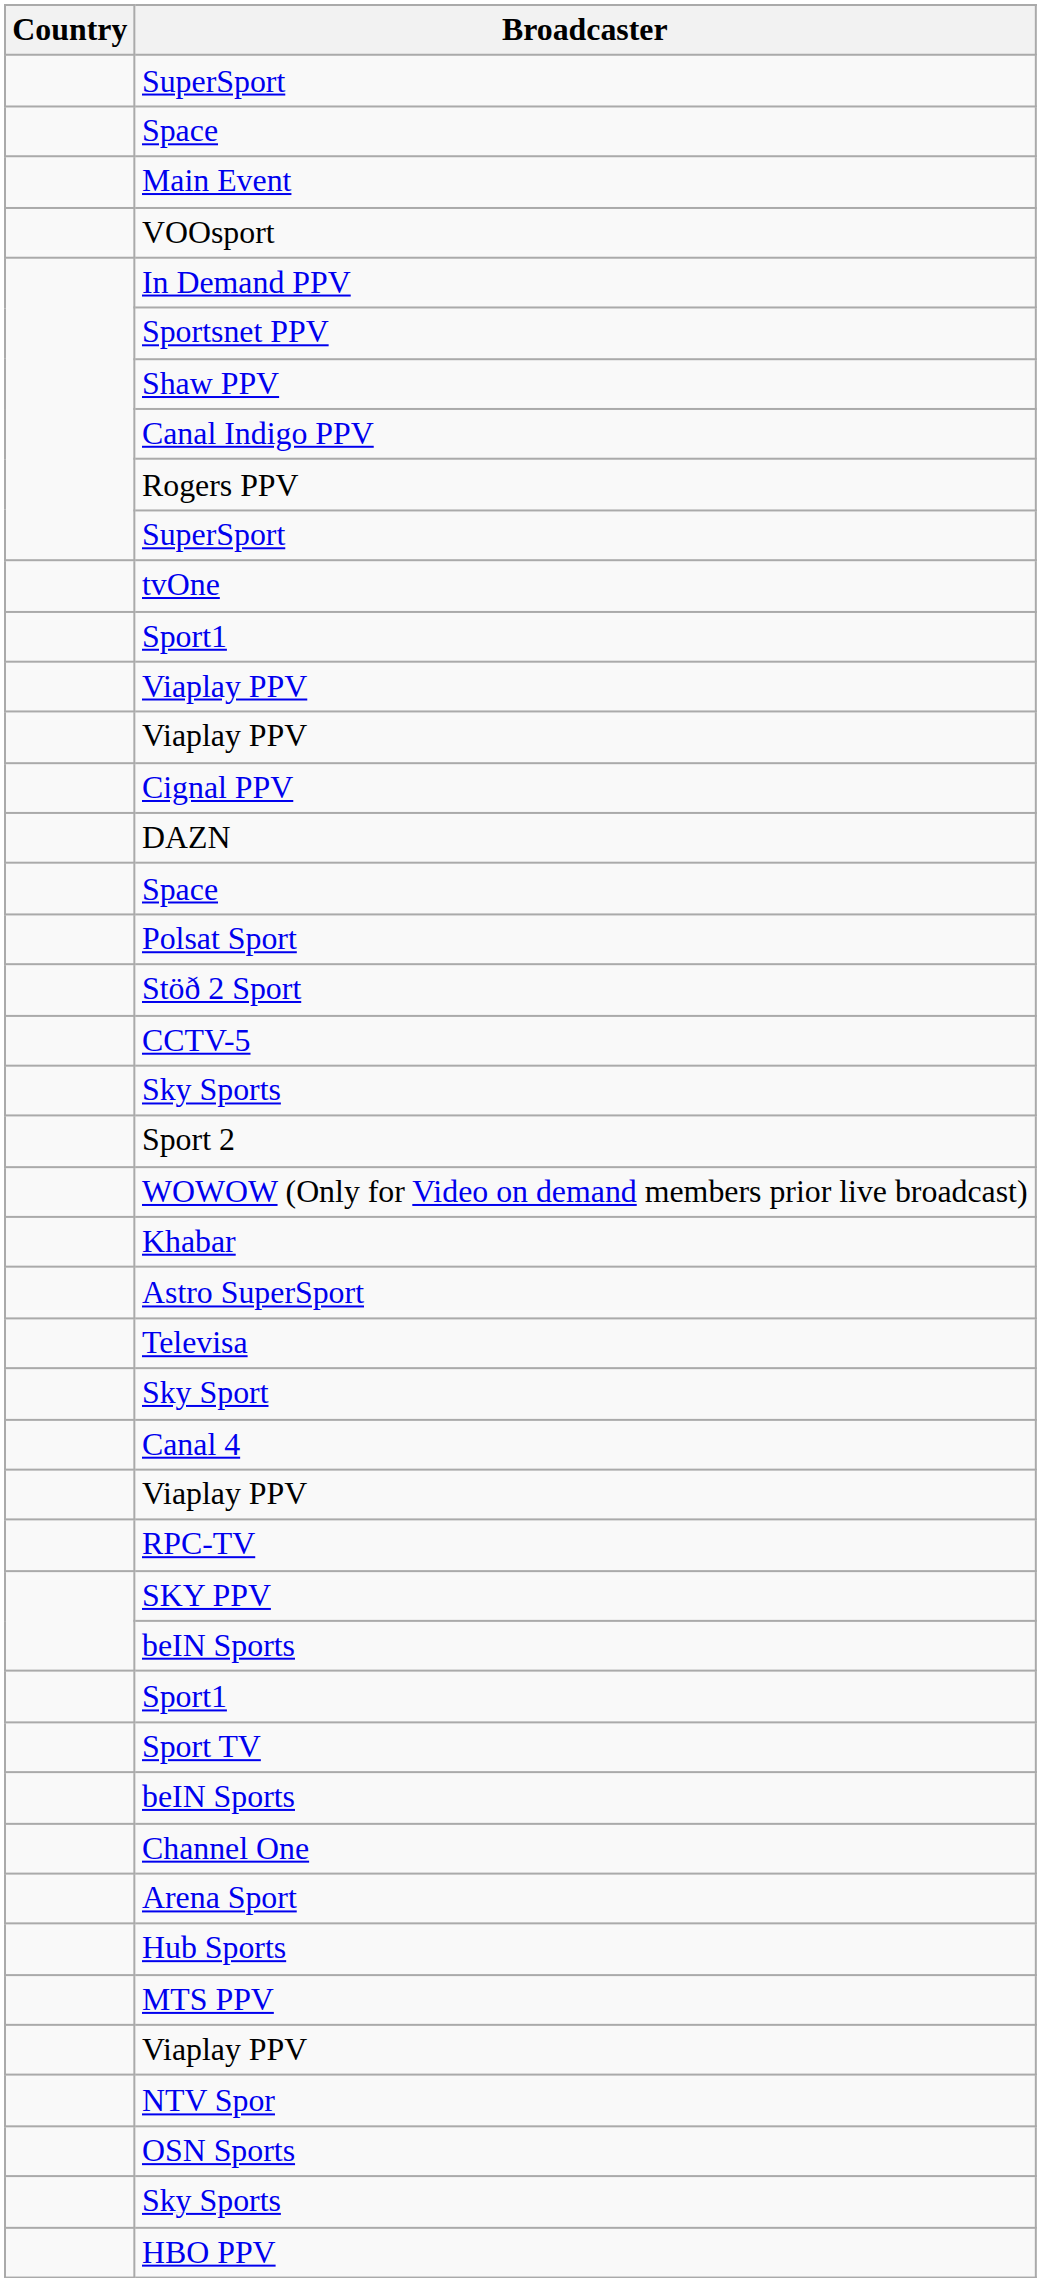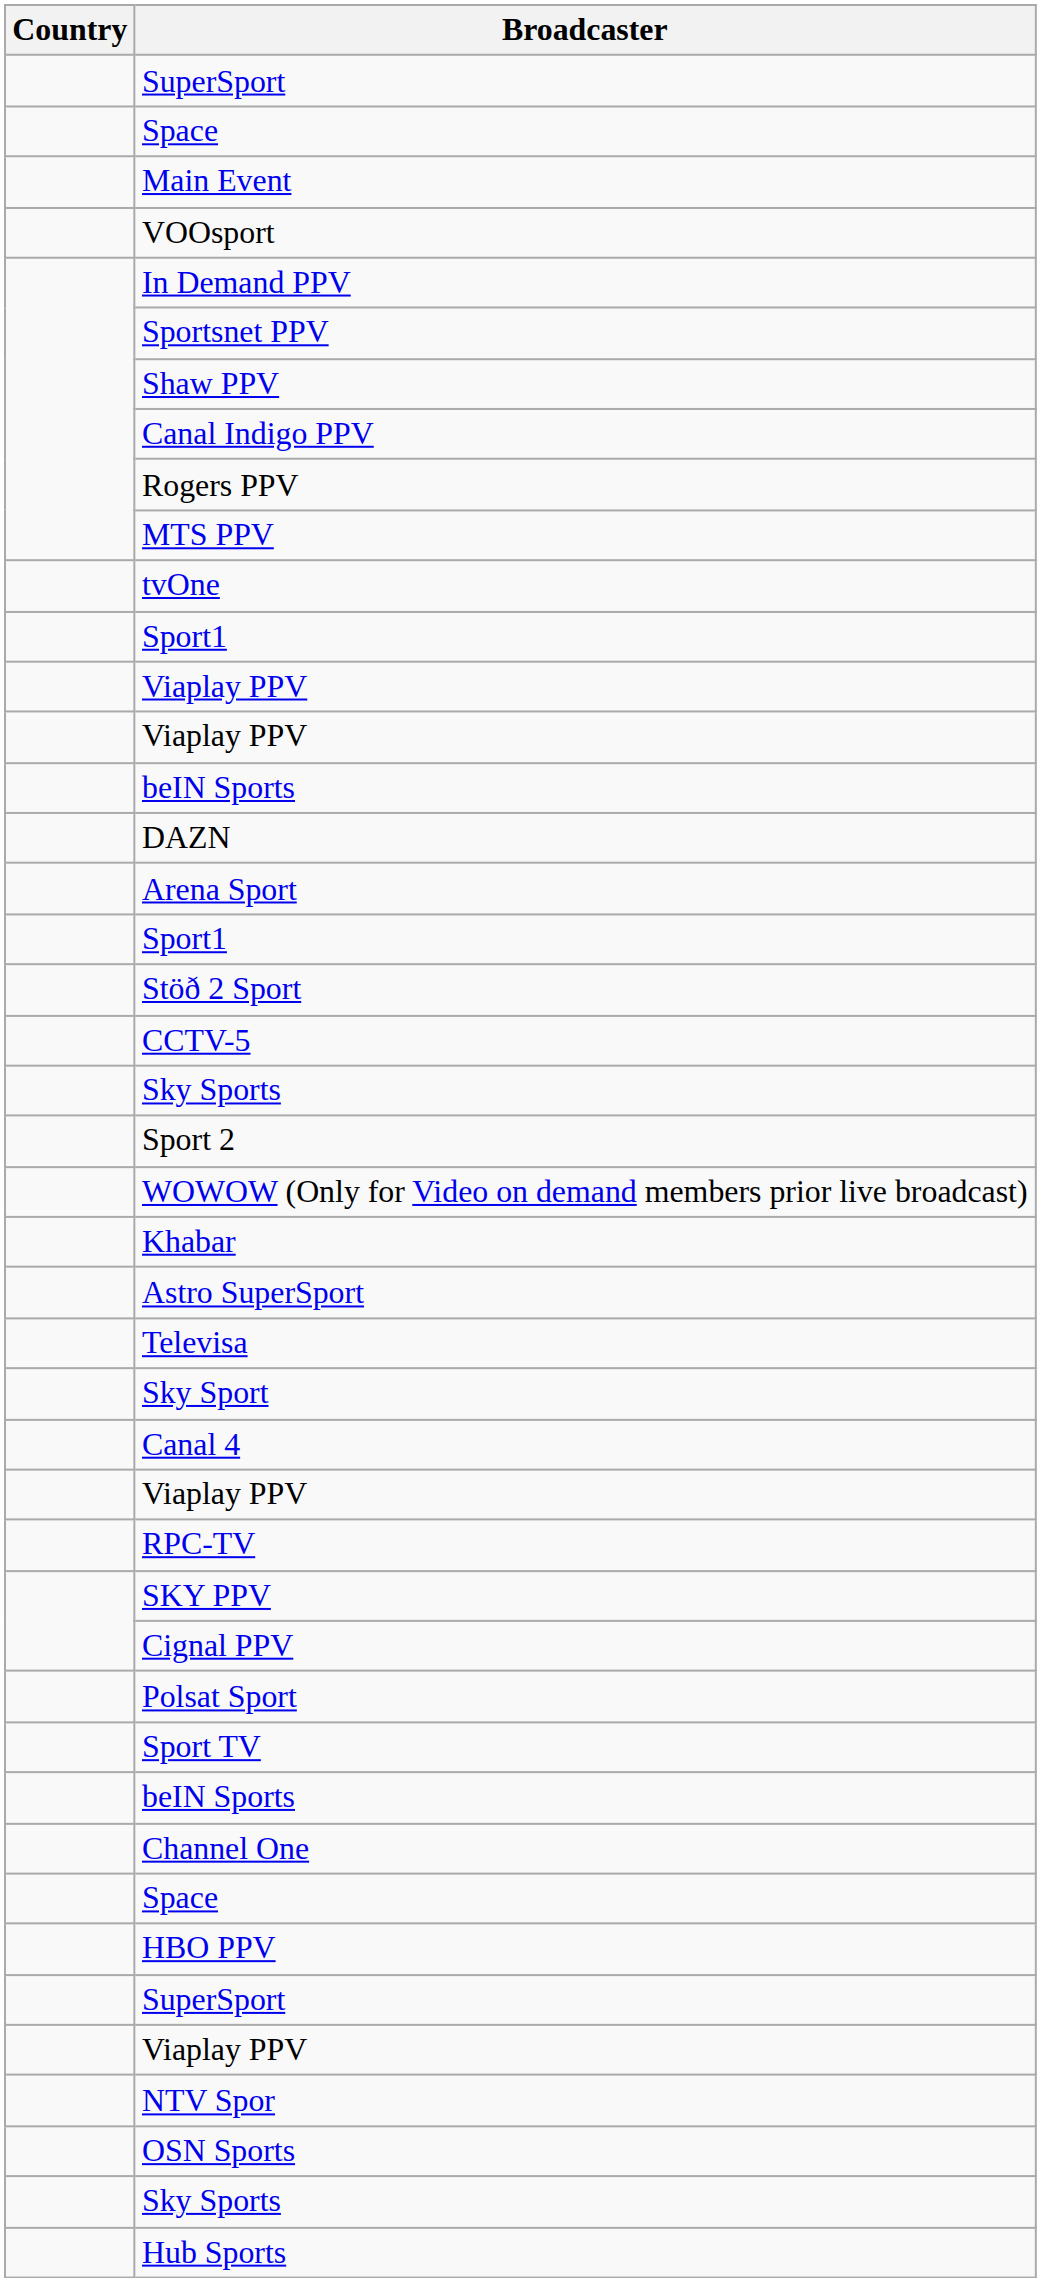(214, 534) SuperSport -> (208, 534) MTS PPV
(218, 787) Cignal PPV -> (219, 787) beIN Sports
(180, 888) Space -> (219, 888) Arena Sport
(219, 938) Polsat Sport -> (184, 938) Sport1
(219, 1645) beIN Sports -> (218, 1645) Cignal PPV
(184, 1696) Sport1 -> (219, 1696) Polsat Sport
(219, 1898) Arena Sport -> (180, 1898) Space
(214, 1948) Hub Sports -> (209, 1948) HBO PPV
(208, 1999) MTS PPV -> (214, 1999) SuperSport
(209, 2251) HBO PPV -> (214, 2251) Hub Sports
